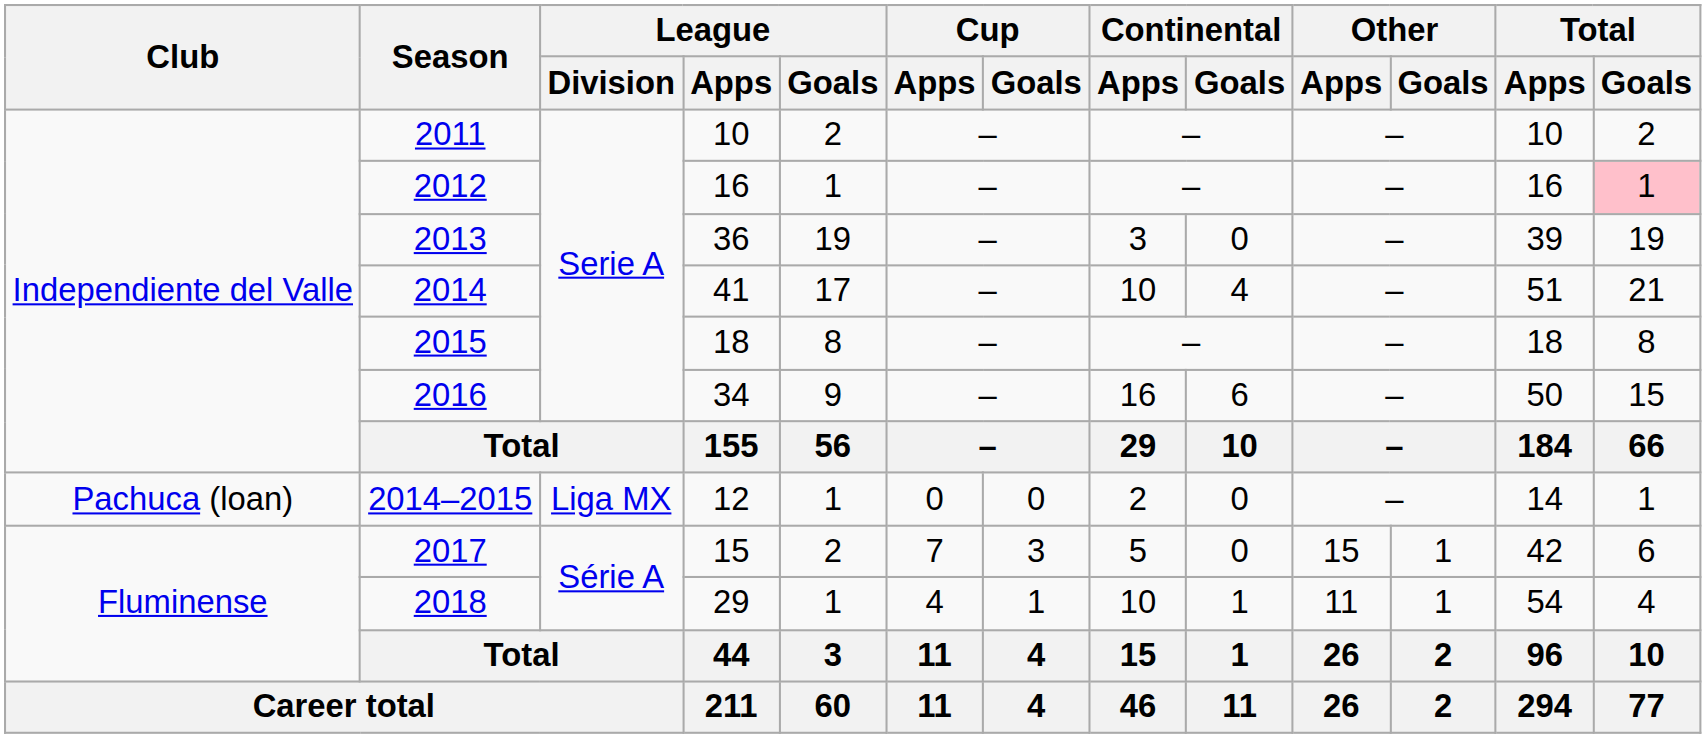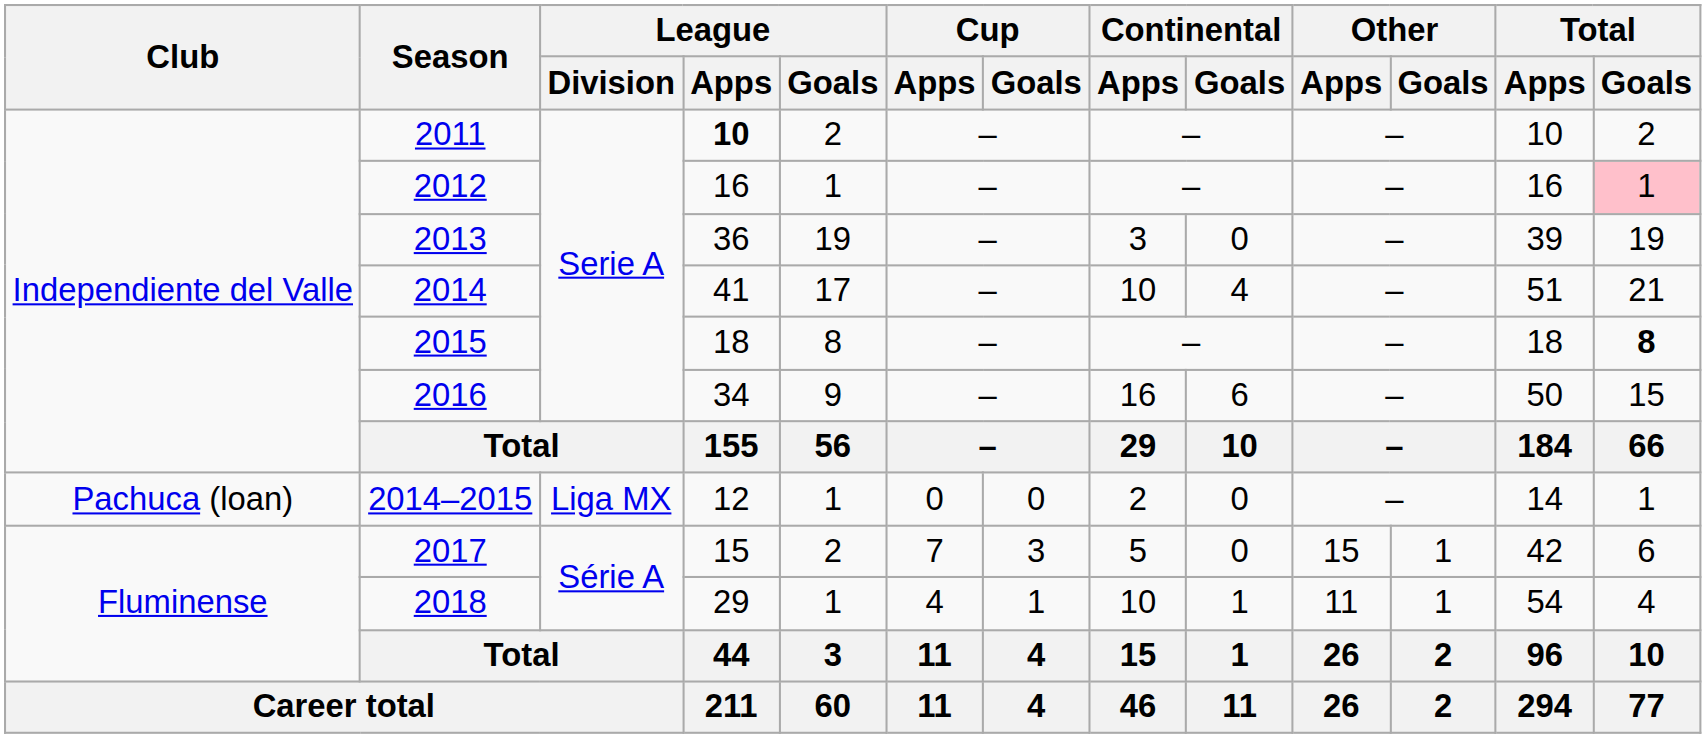(731, 134) normal -> (731, 134) bold
(1646, 342) normal -> (1646, 342) bold
